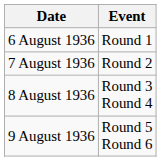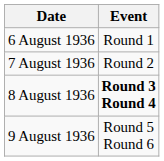(127, 95) normal -> (129, 95) bold
